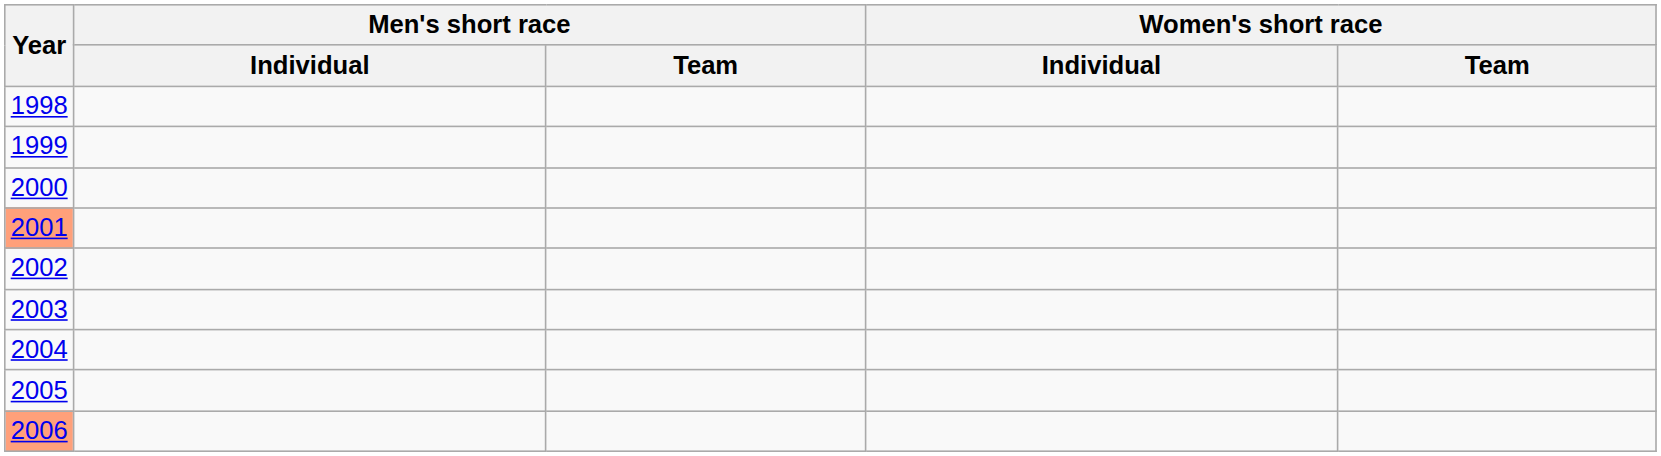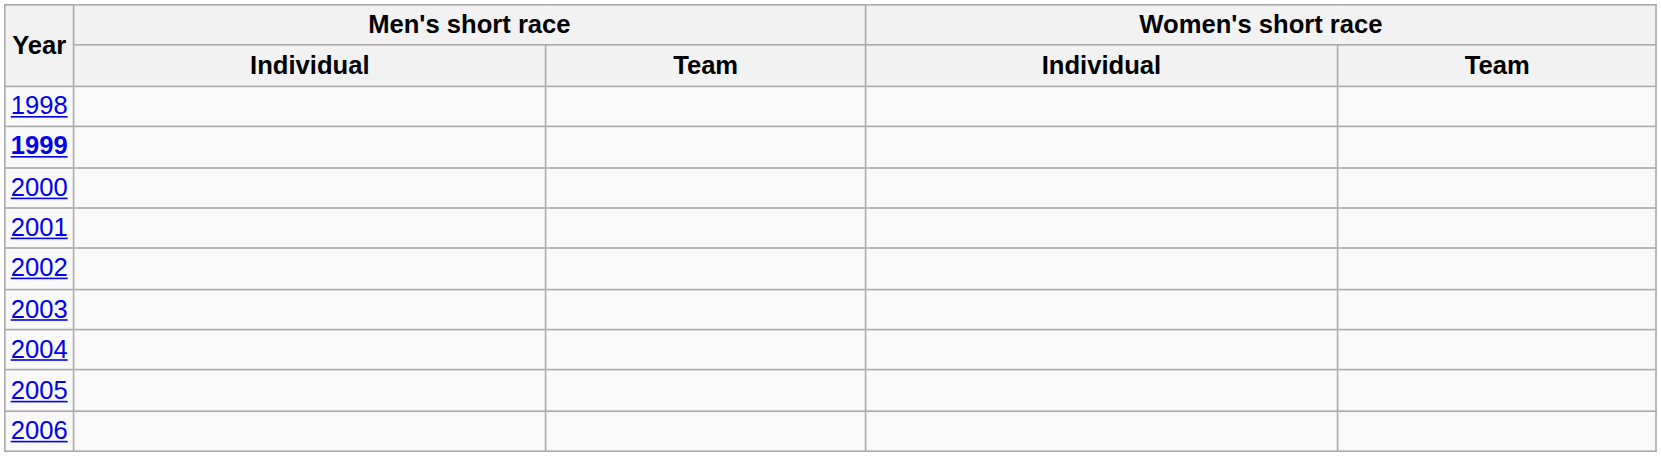(39, 146) normal -> (39, 146) bold
(39, 227) lightsalmon background -> (39, 227) no background
(39, 430) lightsalmon background -> (39, 430) no background
